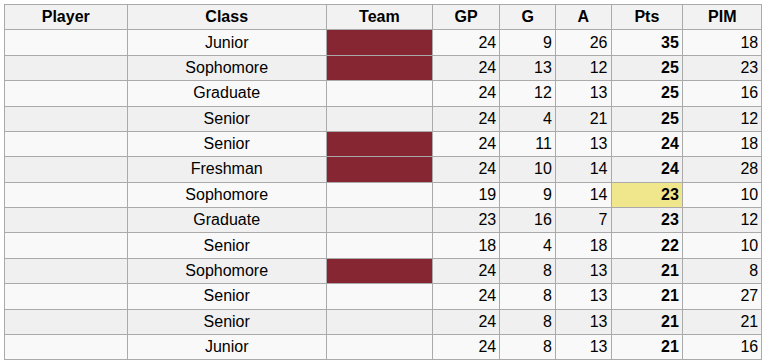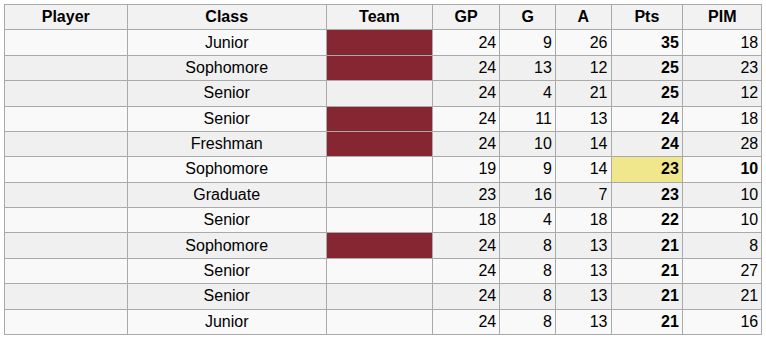- row: (227, 93)
(749, 194) normal -> (749, 169) bold
(749, 220) 12 -> (749, 194) 10
